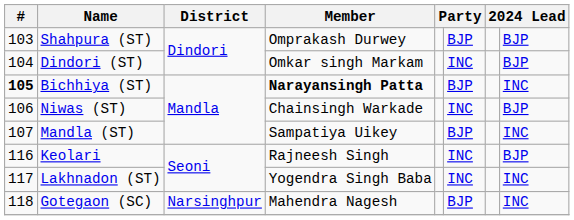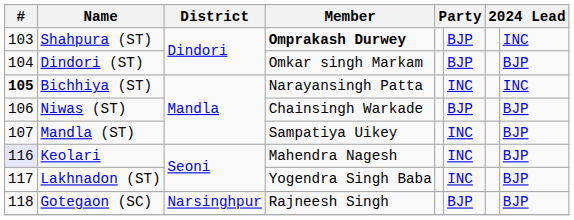(337, 40) normal -> (337, 40) bold
(516, 40) BJP -> (516, 40) INC
(460, 63) INC -> (460, 63) BJP
(346, 86) bold -> (346, 86) normal
(460, 86) BJP -> (460, 86) INC
(460, 109) INC -> (460, 109) BJP
(460, 133) BJP -> (460, 133) INC
(516, 133) INC -> (516, 133) BJP
(21, 156) no background -> (21, 156) lavender background
(329, 156) Rajneesh Singh -> (333, 156) Mahendra Nagesh
(516, 179) INC -> (516, 179) BJP
(333, 203) Mahendra Nagesh -> (329, 203) Rajneesh Singh
(516, 203) INC -> (516, 203) BJP
